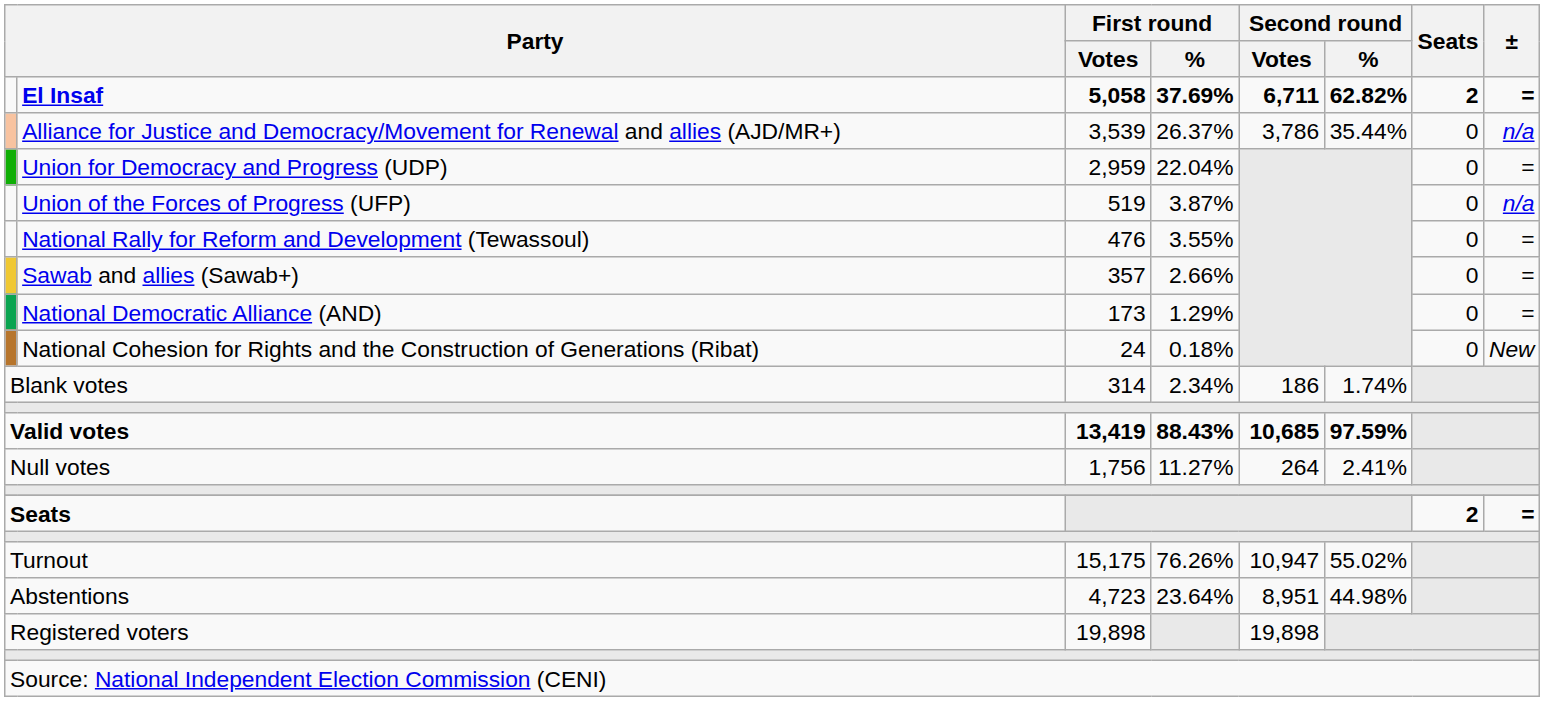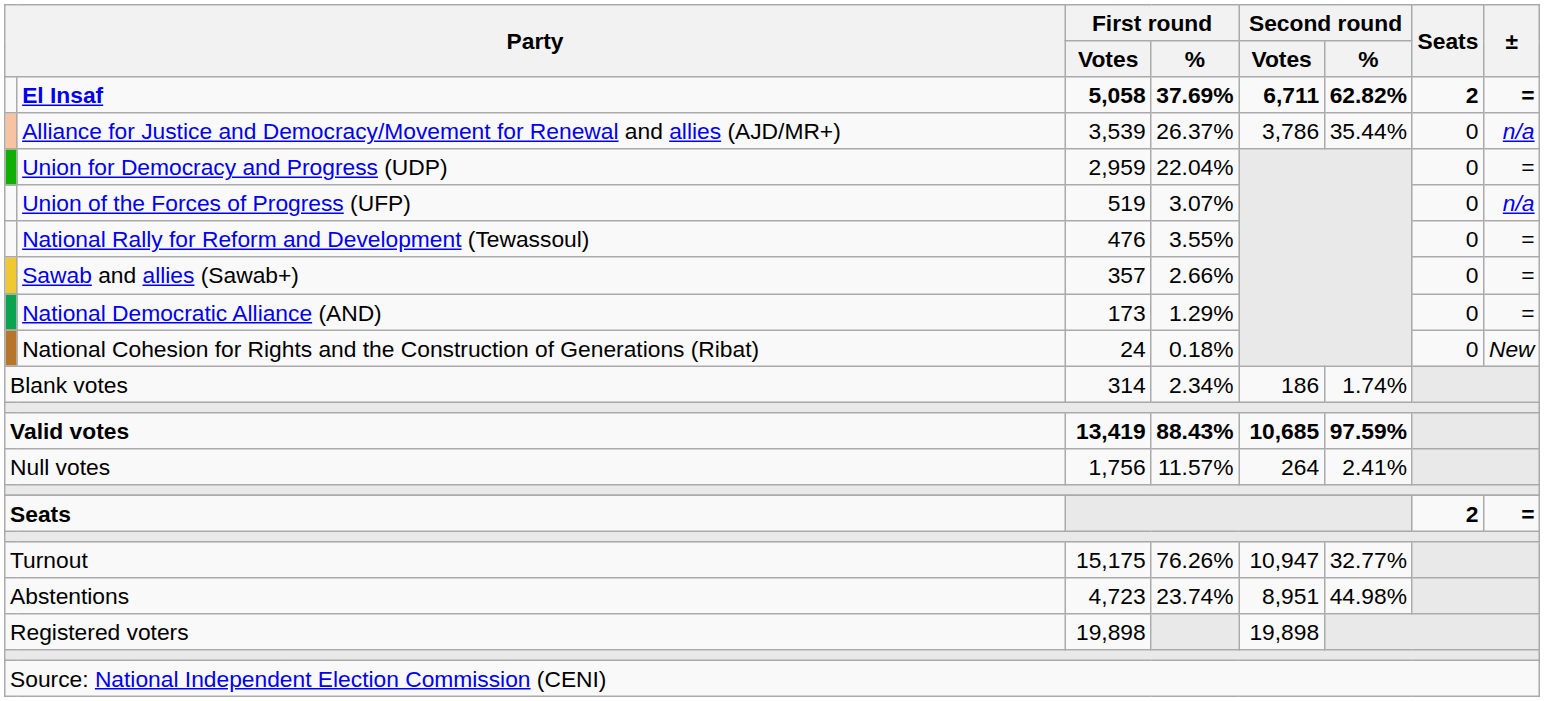(1201, 203) 3.87% -> (1201, 203) 3.07%
(1196, 467) 11.27% -> (1196, 467) 11.57%
(1368, 560) 55.02% -> (1368, 560) 32.77%
(1195, 596) 23.64% -> (1195, 596) 23.74%
